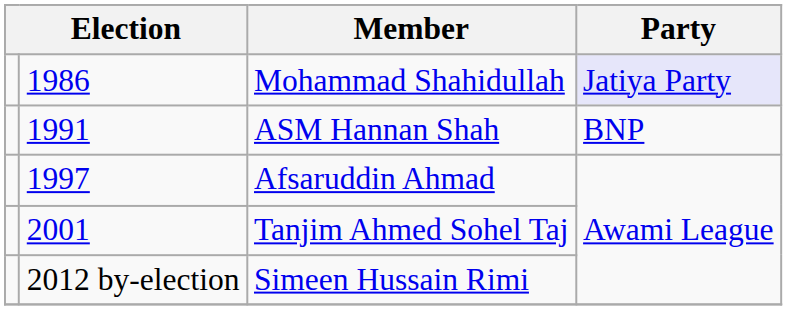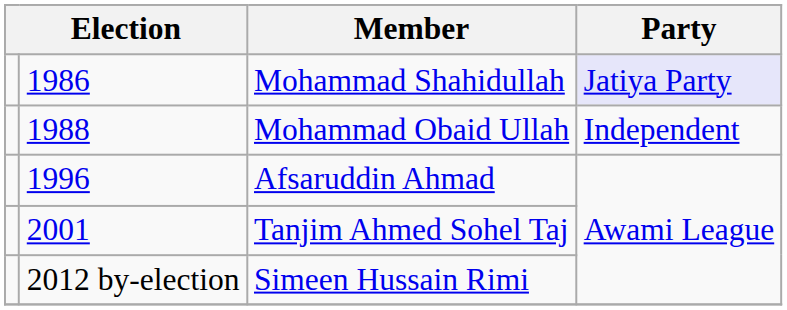+ row: (412, 129)
- row: (377, 129)
(58, 179) 1997 -> (58, 179) 1996
